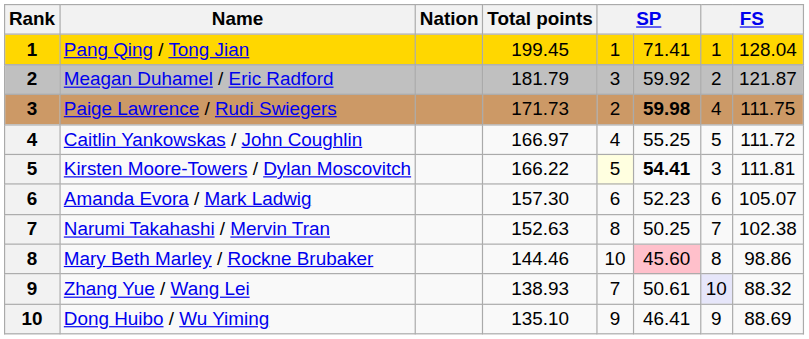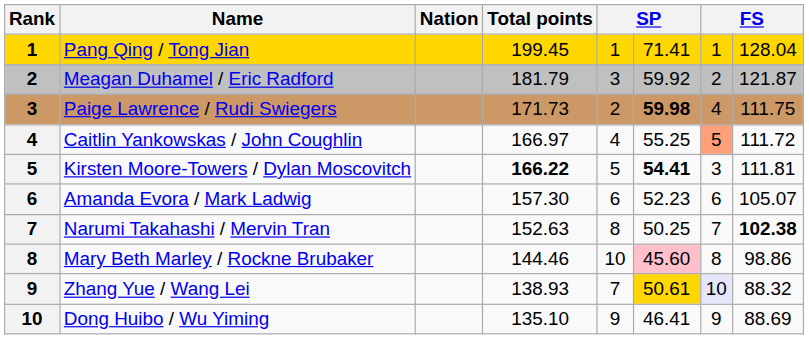(716, 139) no background -> (716, 139) lightsalmon background
(540, 169) normal -> (540, 169) bold
(615, 169) lightyellow background -> (615, 169) no background
(768, 229) normal -> (768, 229) bold
(667, 288) no background -> (667, 288) gold background
